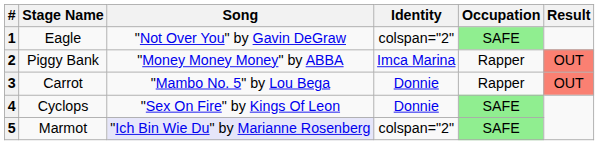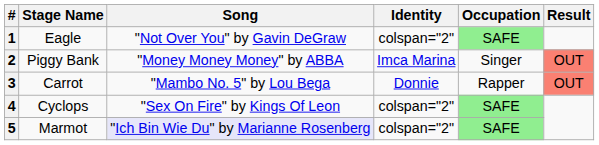(501, 60) Rapper -> (501, 60) Singer
(416, 106) Donnie -> (416, 106) colspan="2"
